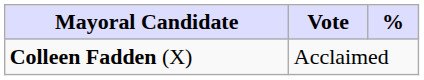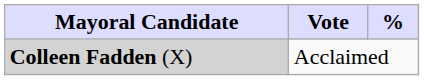(101, 56) no background -> (101, 56) lightgrey background
